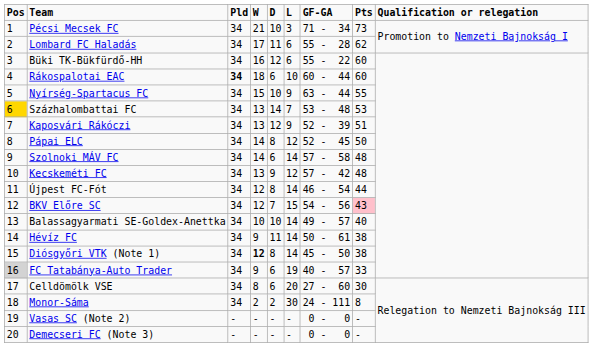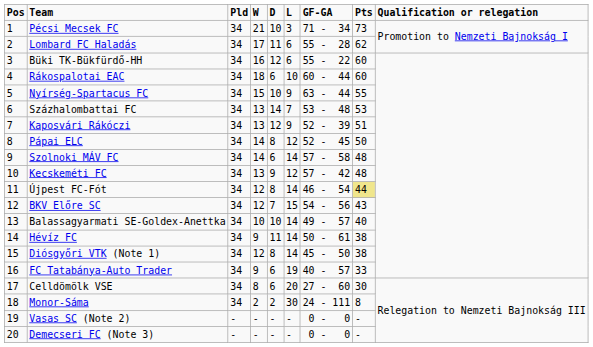(236, 77) bold -> (236, 77) normal
(10, 109) gold background -> (10, 109) no background
(361, 190) no background -> (361, 190) khaki background
(361, 206) pink background -> (361, 206) no background
(259, 254) bold -> (259, 254) normal
(13, 270) lightgrey background -> (13, 270) no background
